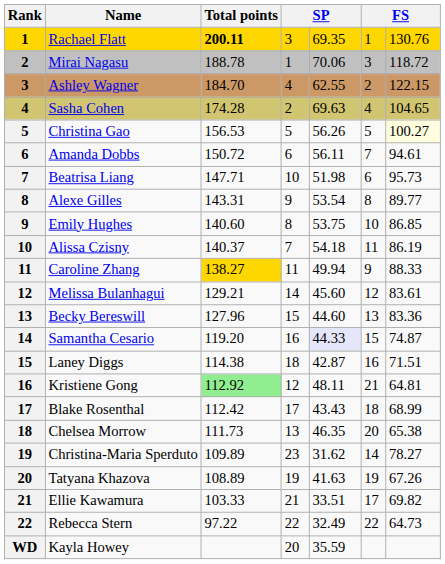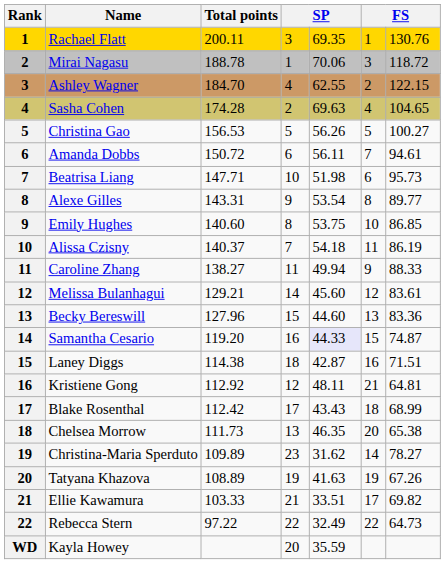(224, 39) bold -> (224, 39) normal
(409, 131) lightyellow background -> (409, 131) no background
(224, 270) gold background -> (224, 270) no background
(224, 385) lightgreen background -> (224, 385) no background
